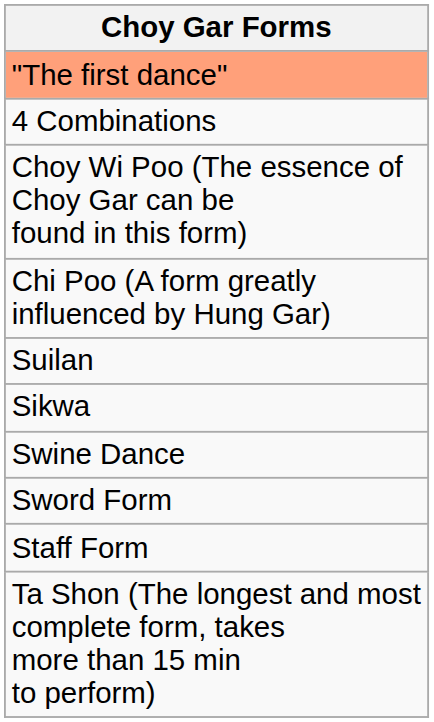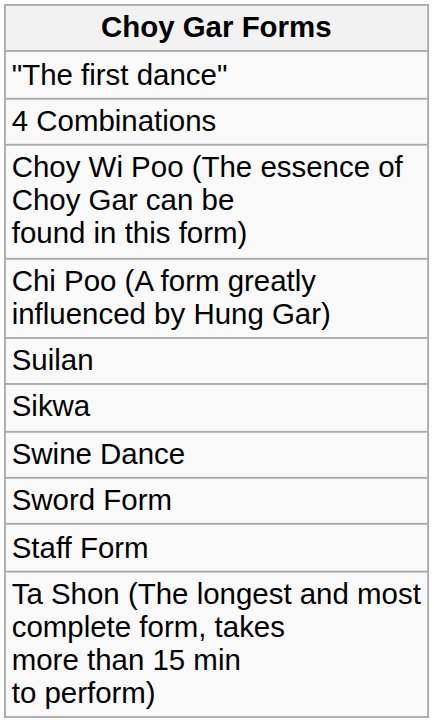(120, 74) lightsalmon background -> (120, 74) no background
